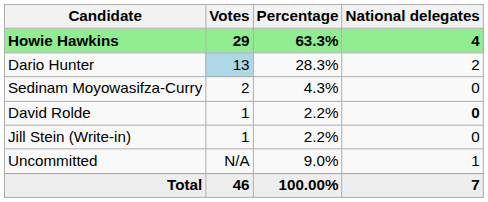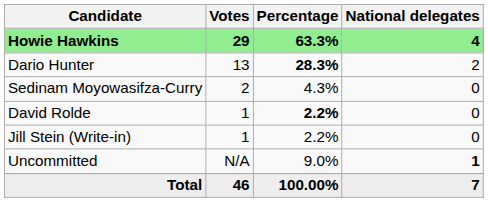(241, 64) lightblue background -> (241, 64) no background
(317, 64) normal -> (317, 64) bold
(321, 112) normal -> (321, 112) bold
(476, 112) bold -> (476, 112) normal
(476, 161) normal -> (476, 161) bold
